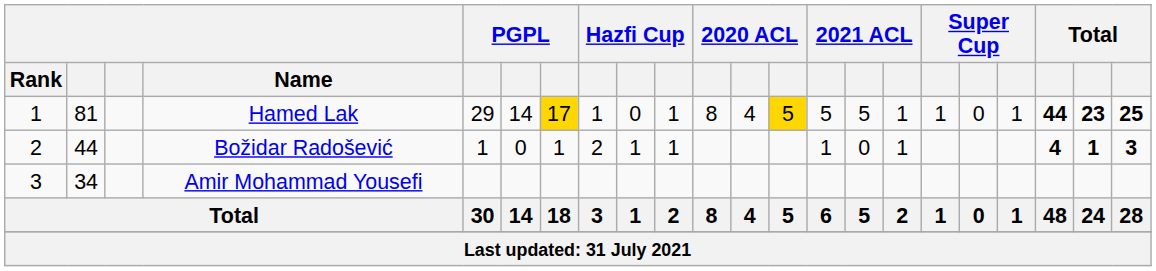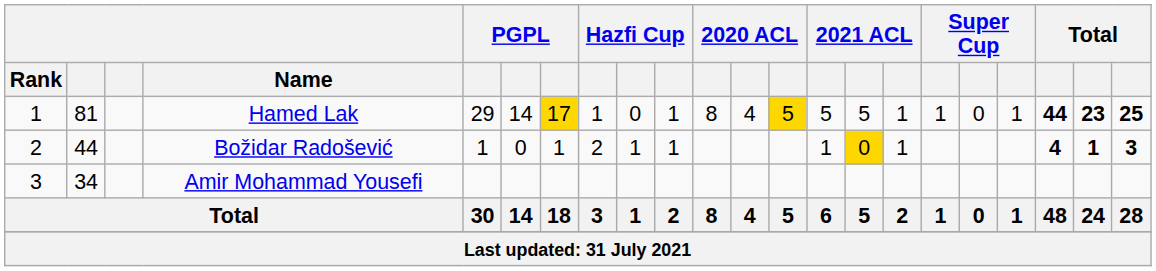(864, 148) no background -> (864, 148) gold background
